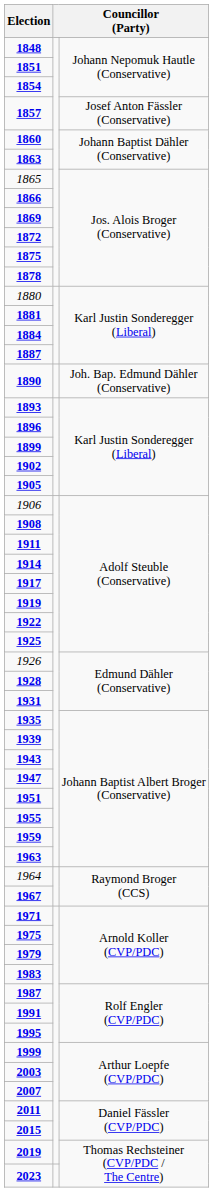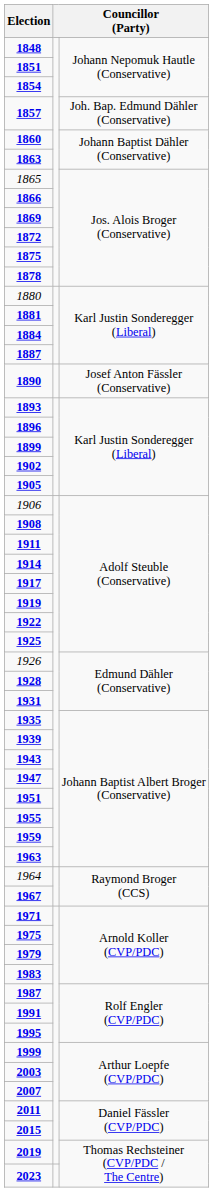(134, 113) Josef Anton Fässler (Conservative) -> (134, 113) Joh. Bap. Edmund Dähler (Conservative)
(134, 381) Joh. Bap. Edmund Dähler (Conservative) -> (134, 381) Josef Anton Fässler (Conservative)
